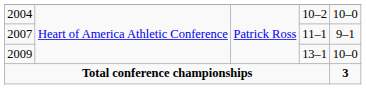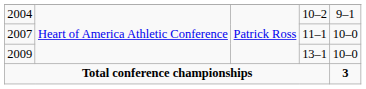(345, 14) 10–0 -> (345, 14) 9–1
(345, 34) 9–1 -> (345, 34) 10–0
